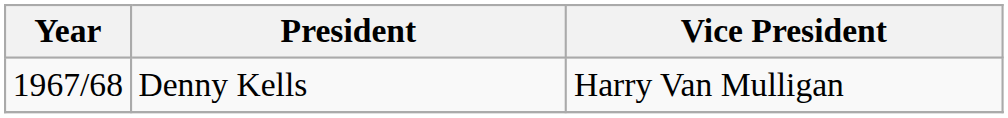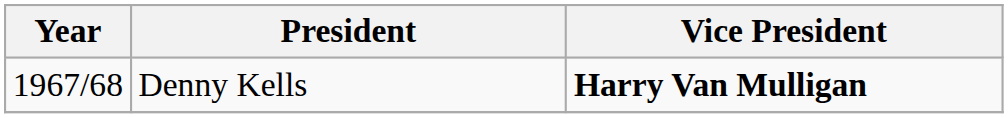(709, 84) normal -> (720, 84) bold
